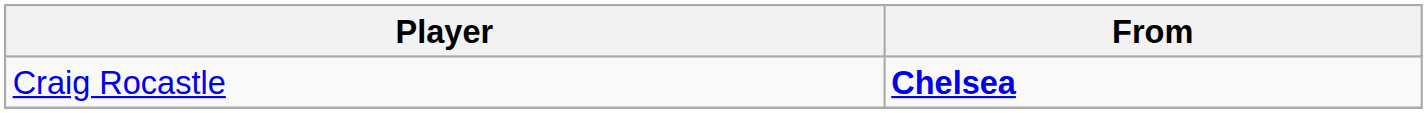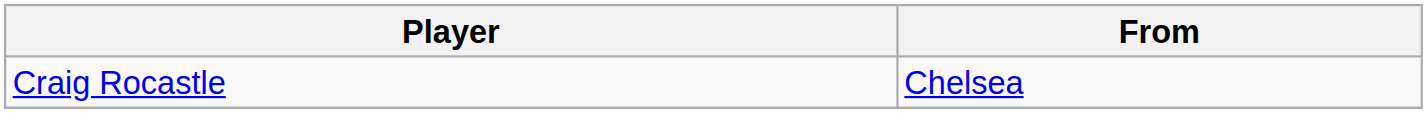(954, 82) bold -> (964, 82) normal
